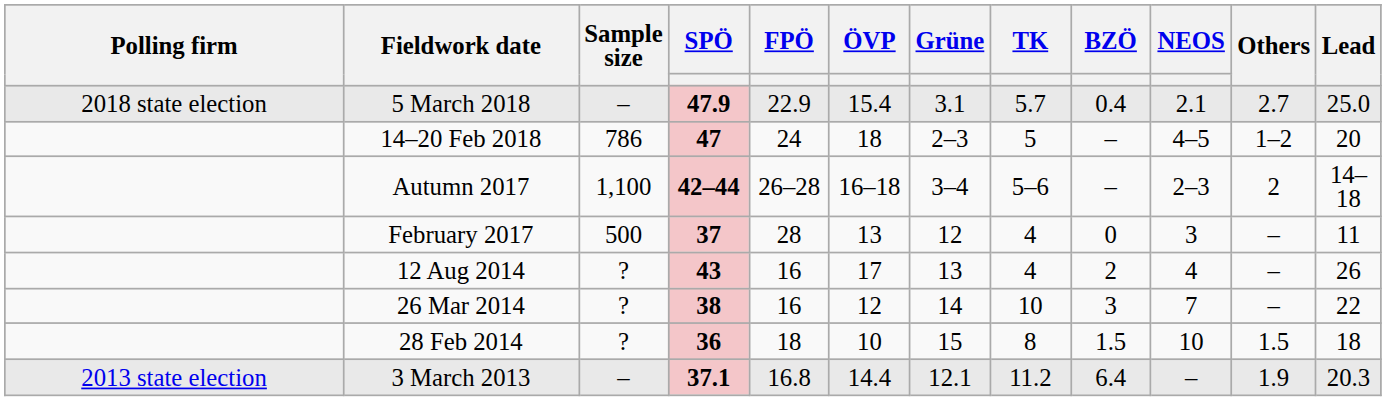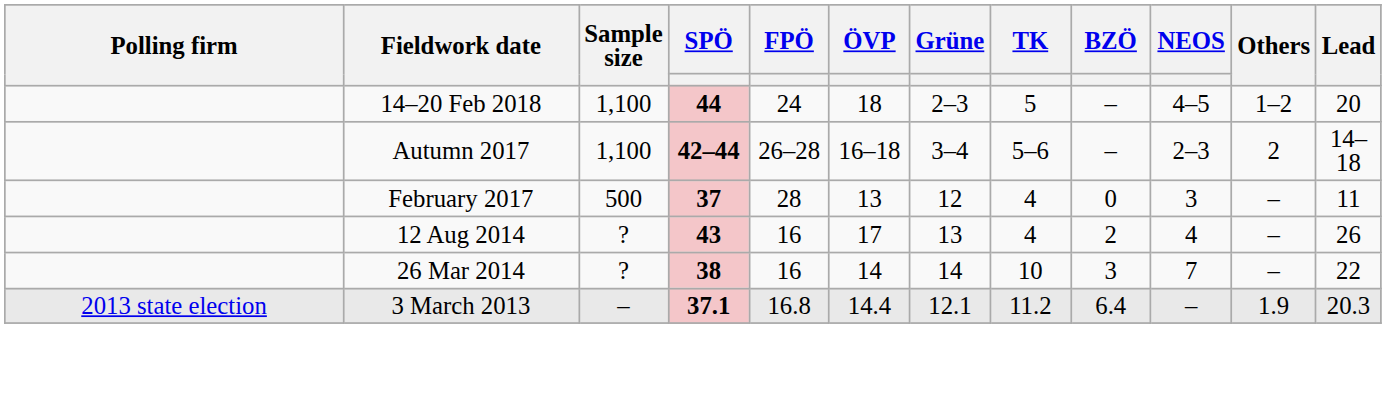- row: (461, 104)
(623, 139) 786 -> (623, 104) 1,100
(709, 139) 47 -> (709, 104) 44
(869, 306) 12 -> (869, 270) 14
- row: (461, 342)
